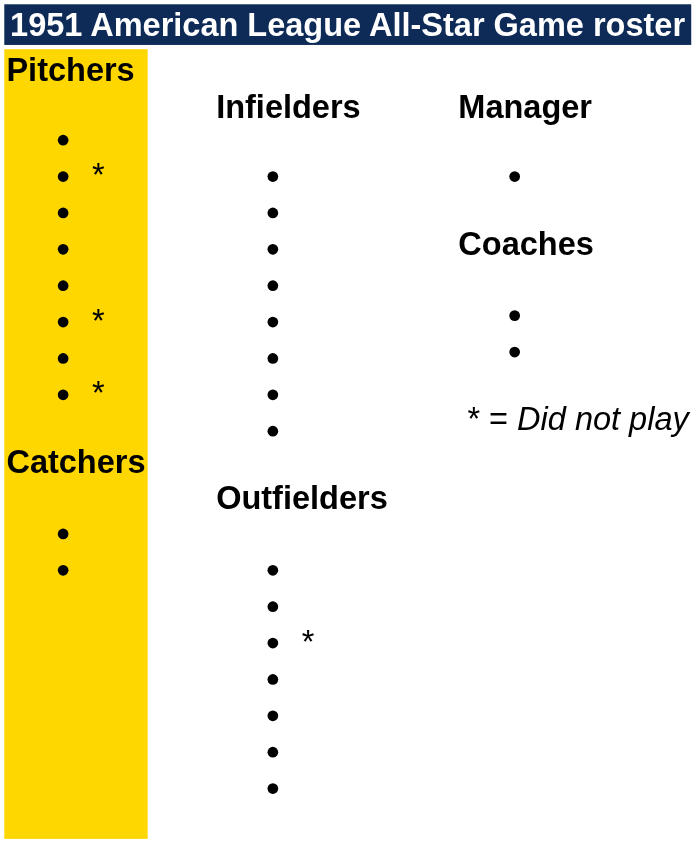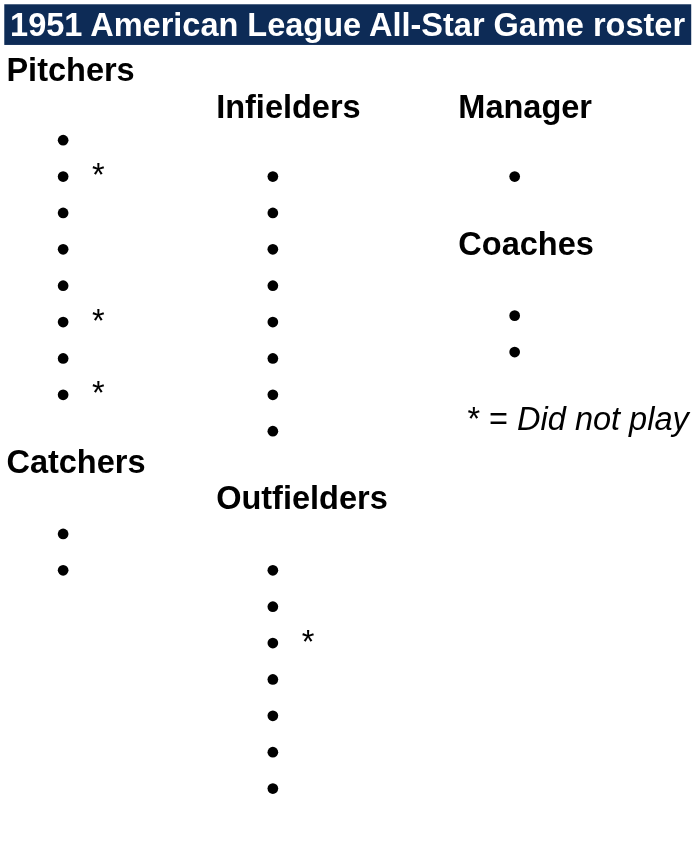(76, 318) gold background -> (76, 318) no background
